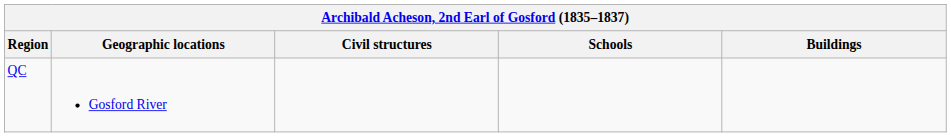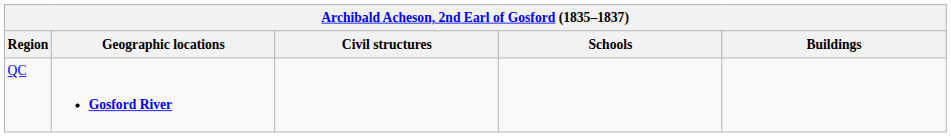(163, 105) normal -> (163, 105) bold
